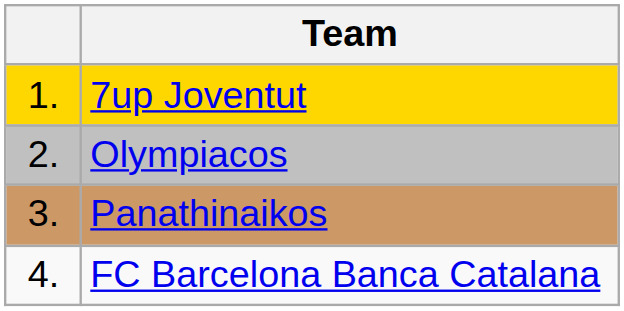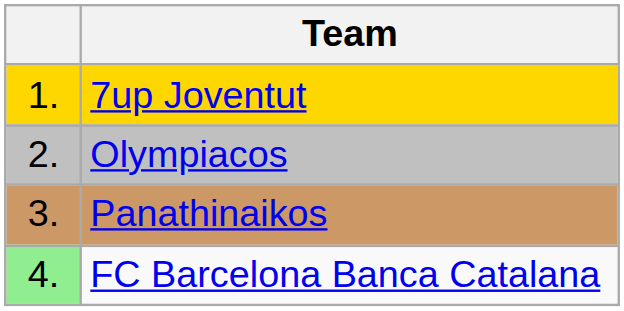(43, 273) no background -> (43, 273) lightgreen background
